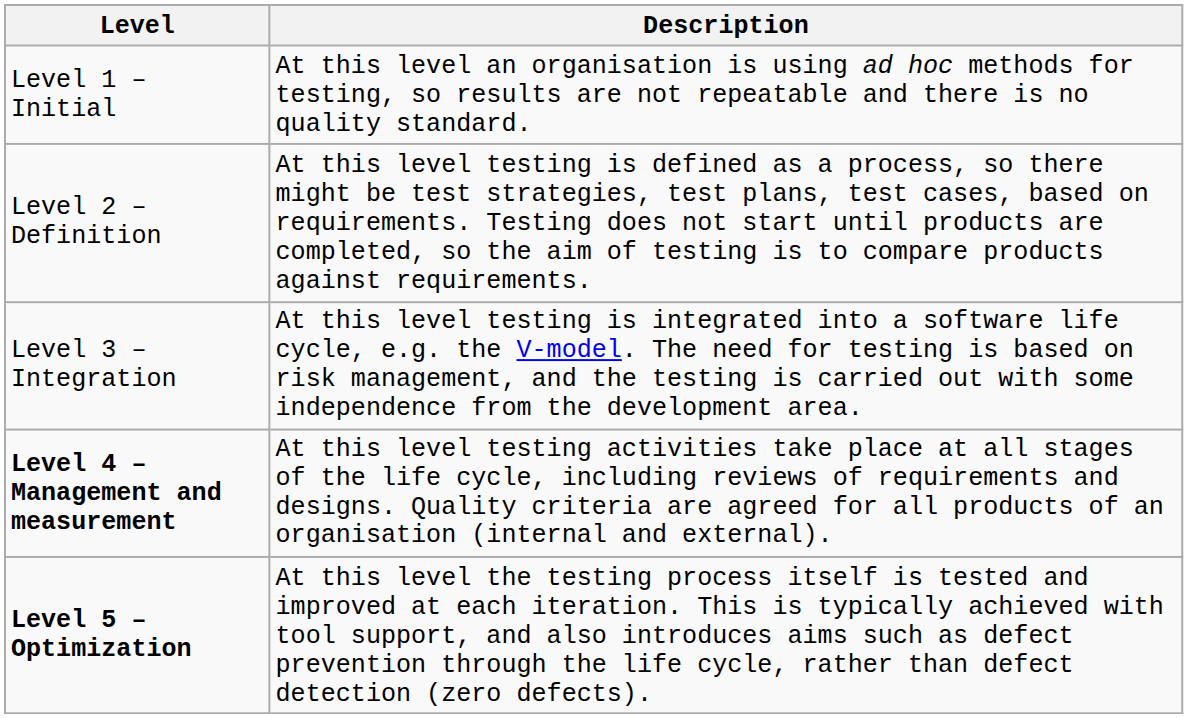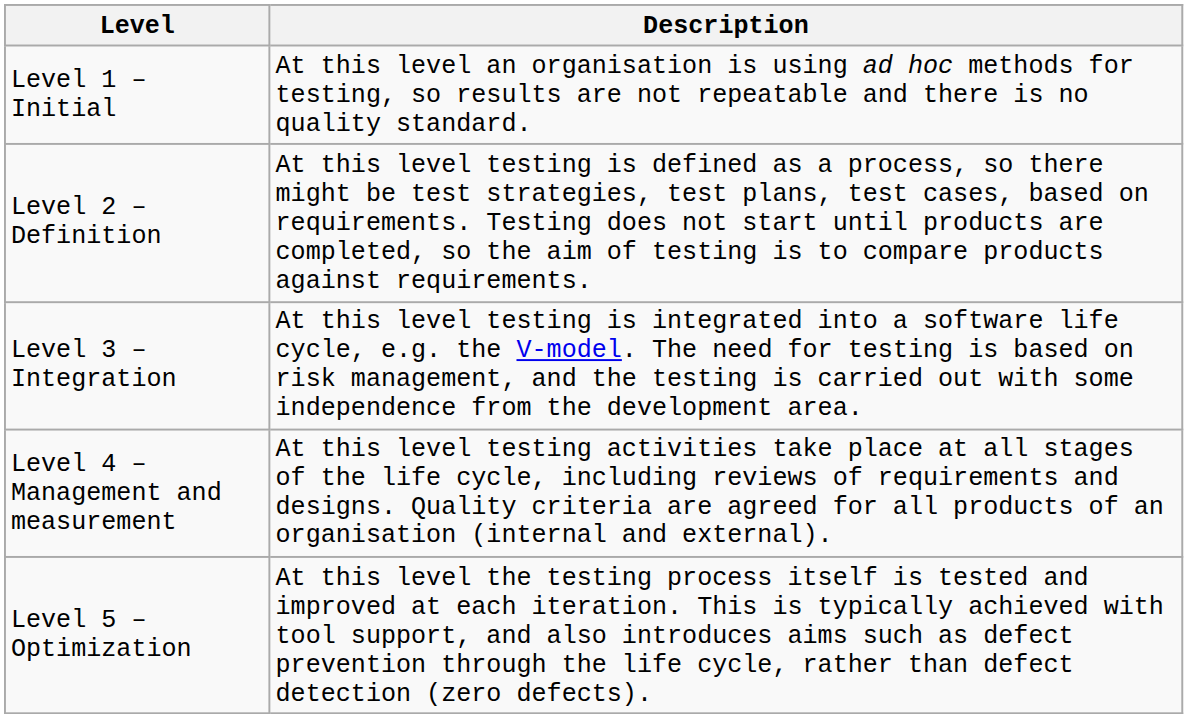(116, 493) bold -> (116, 493) normal
(101, 635) bold -> (101, 635) normal
